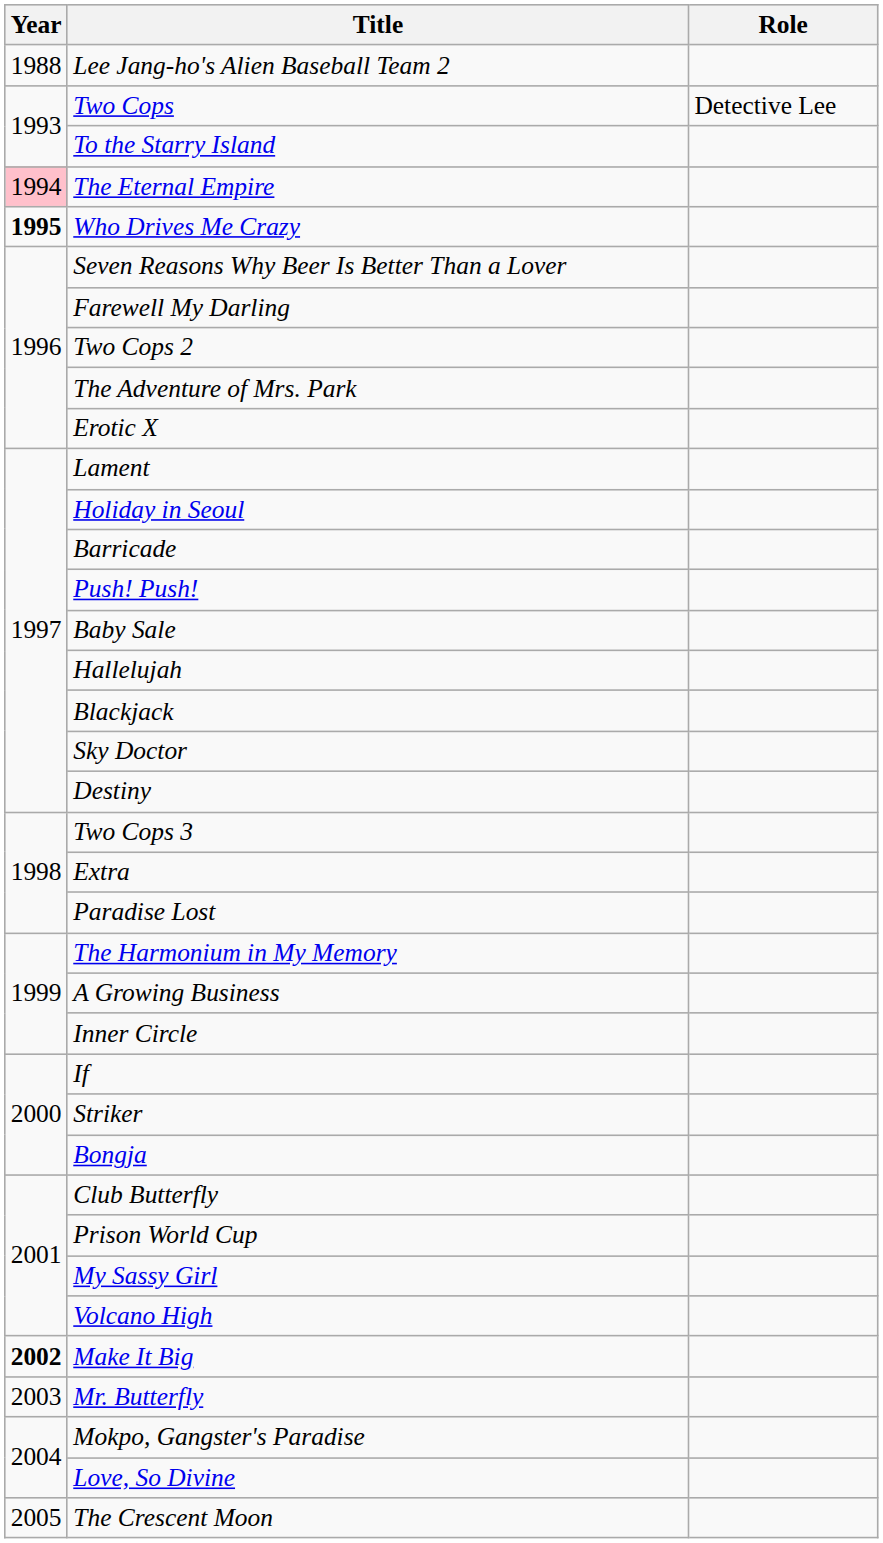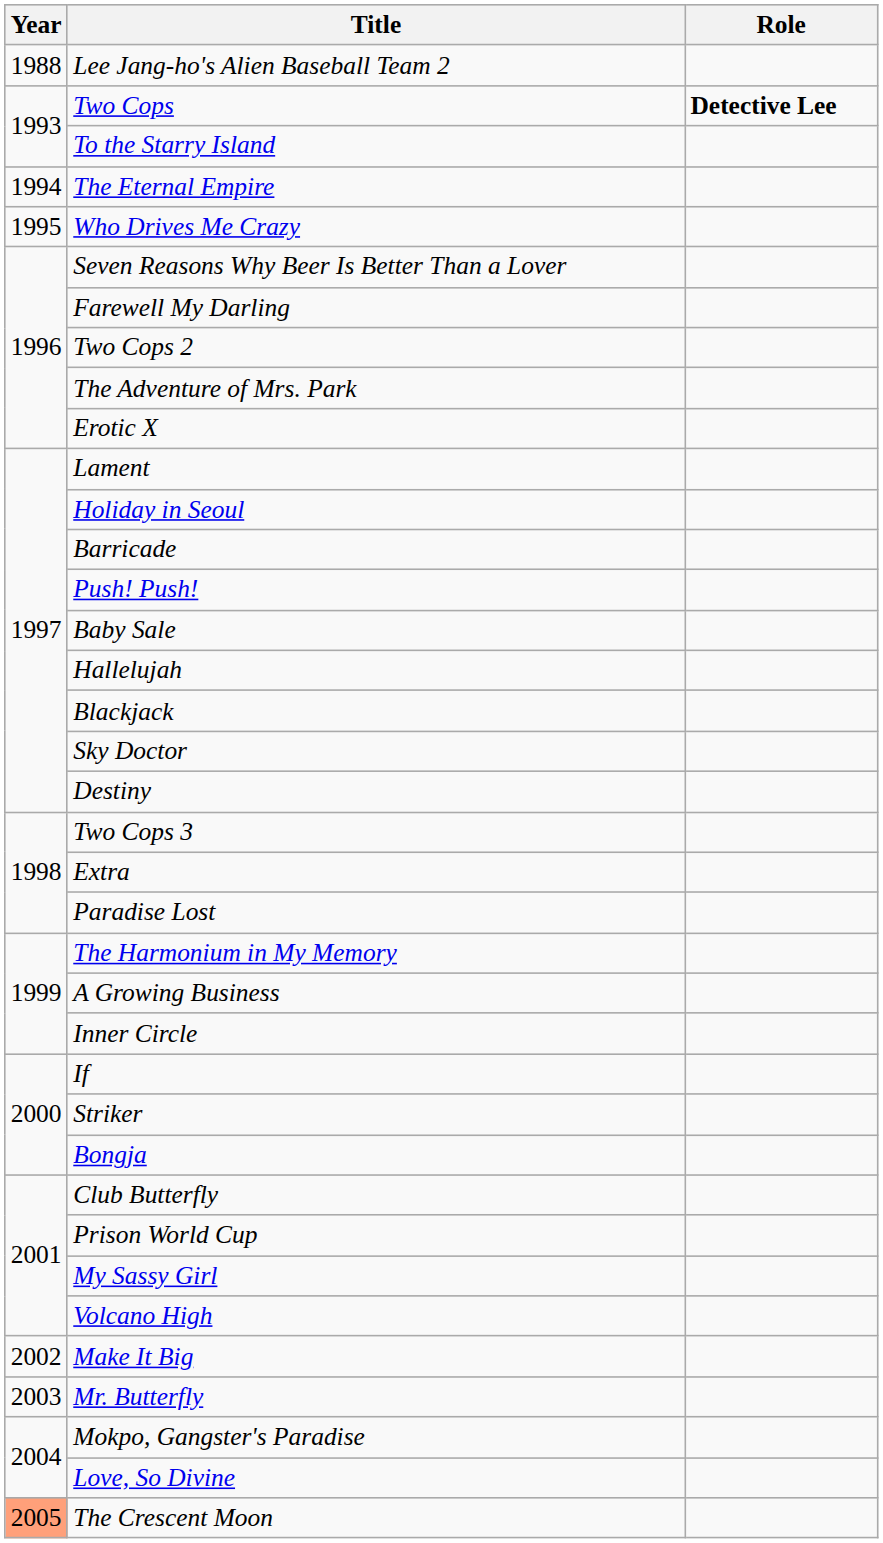(765, 105) normal -> (764, 105) bold
(36, 186) pink background -> (36, 186) no background
(36, 226) bold -> (36, 226) normal
(36, 1356) bold -> (36, 1356) normal
(36, 1517) no background -> (36, 1517) lightsalmon background
